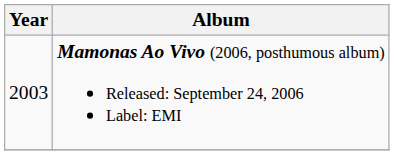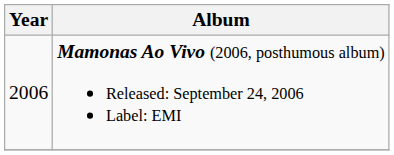(29, 92) 2003 -> (29, 92) 2006
